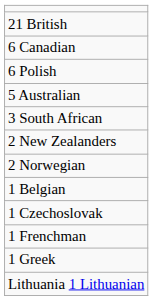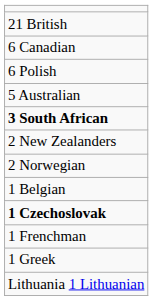(55, 118) normal -> (58, 118) bold
(55, 212) normal -> (57, 212) bold
